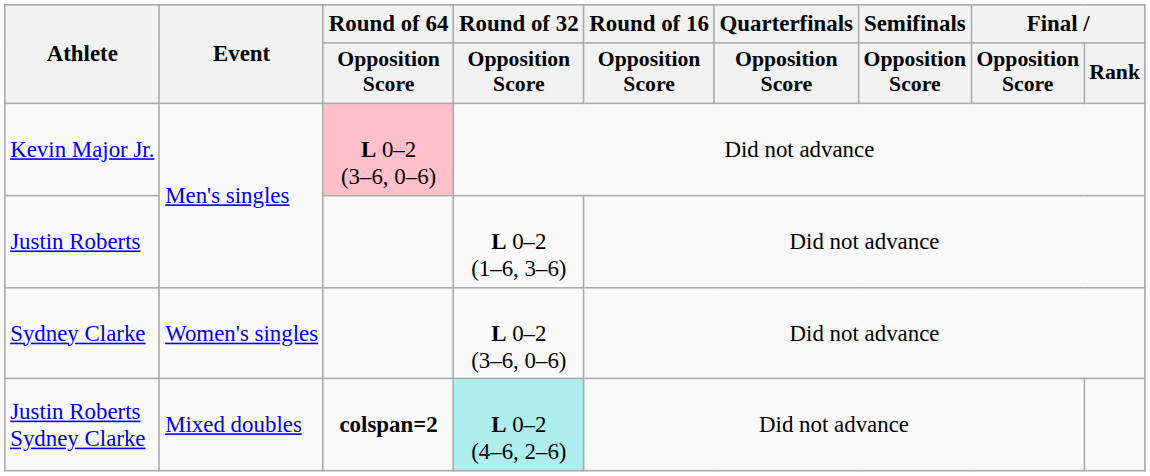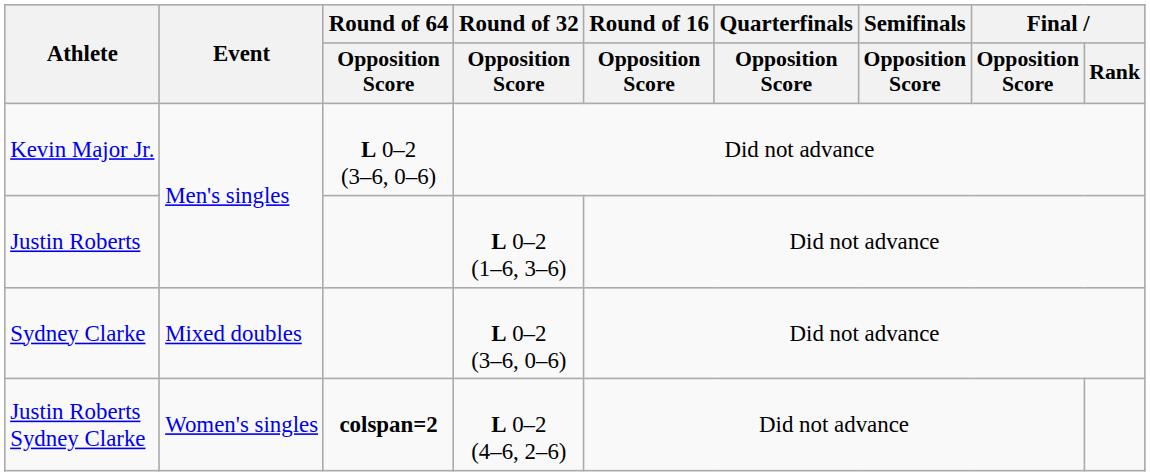(389, 163) pink background -> (389, 163) no background
(242, 333) Women's singles -> (233, 333) Mixed doubles
(233, 425) Mixed doubles -> (242, 425) Women's singles
(519, 438) paleturquoise background -> (519, 438) no background
